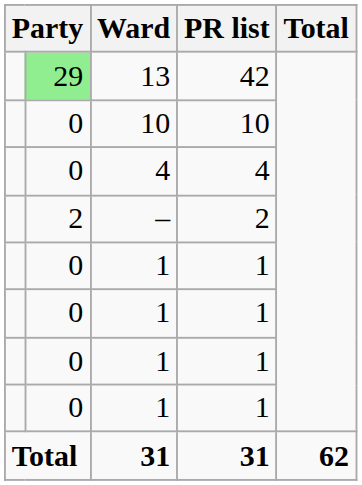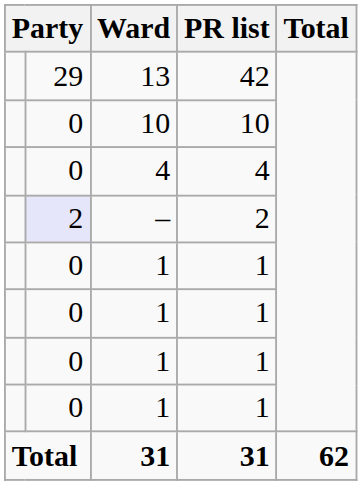(68, 75) lightgreen background -> (68, 75) no background
(76, 218) no background -> (76, 218) lavender background
